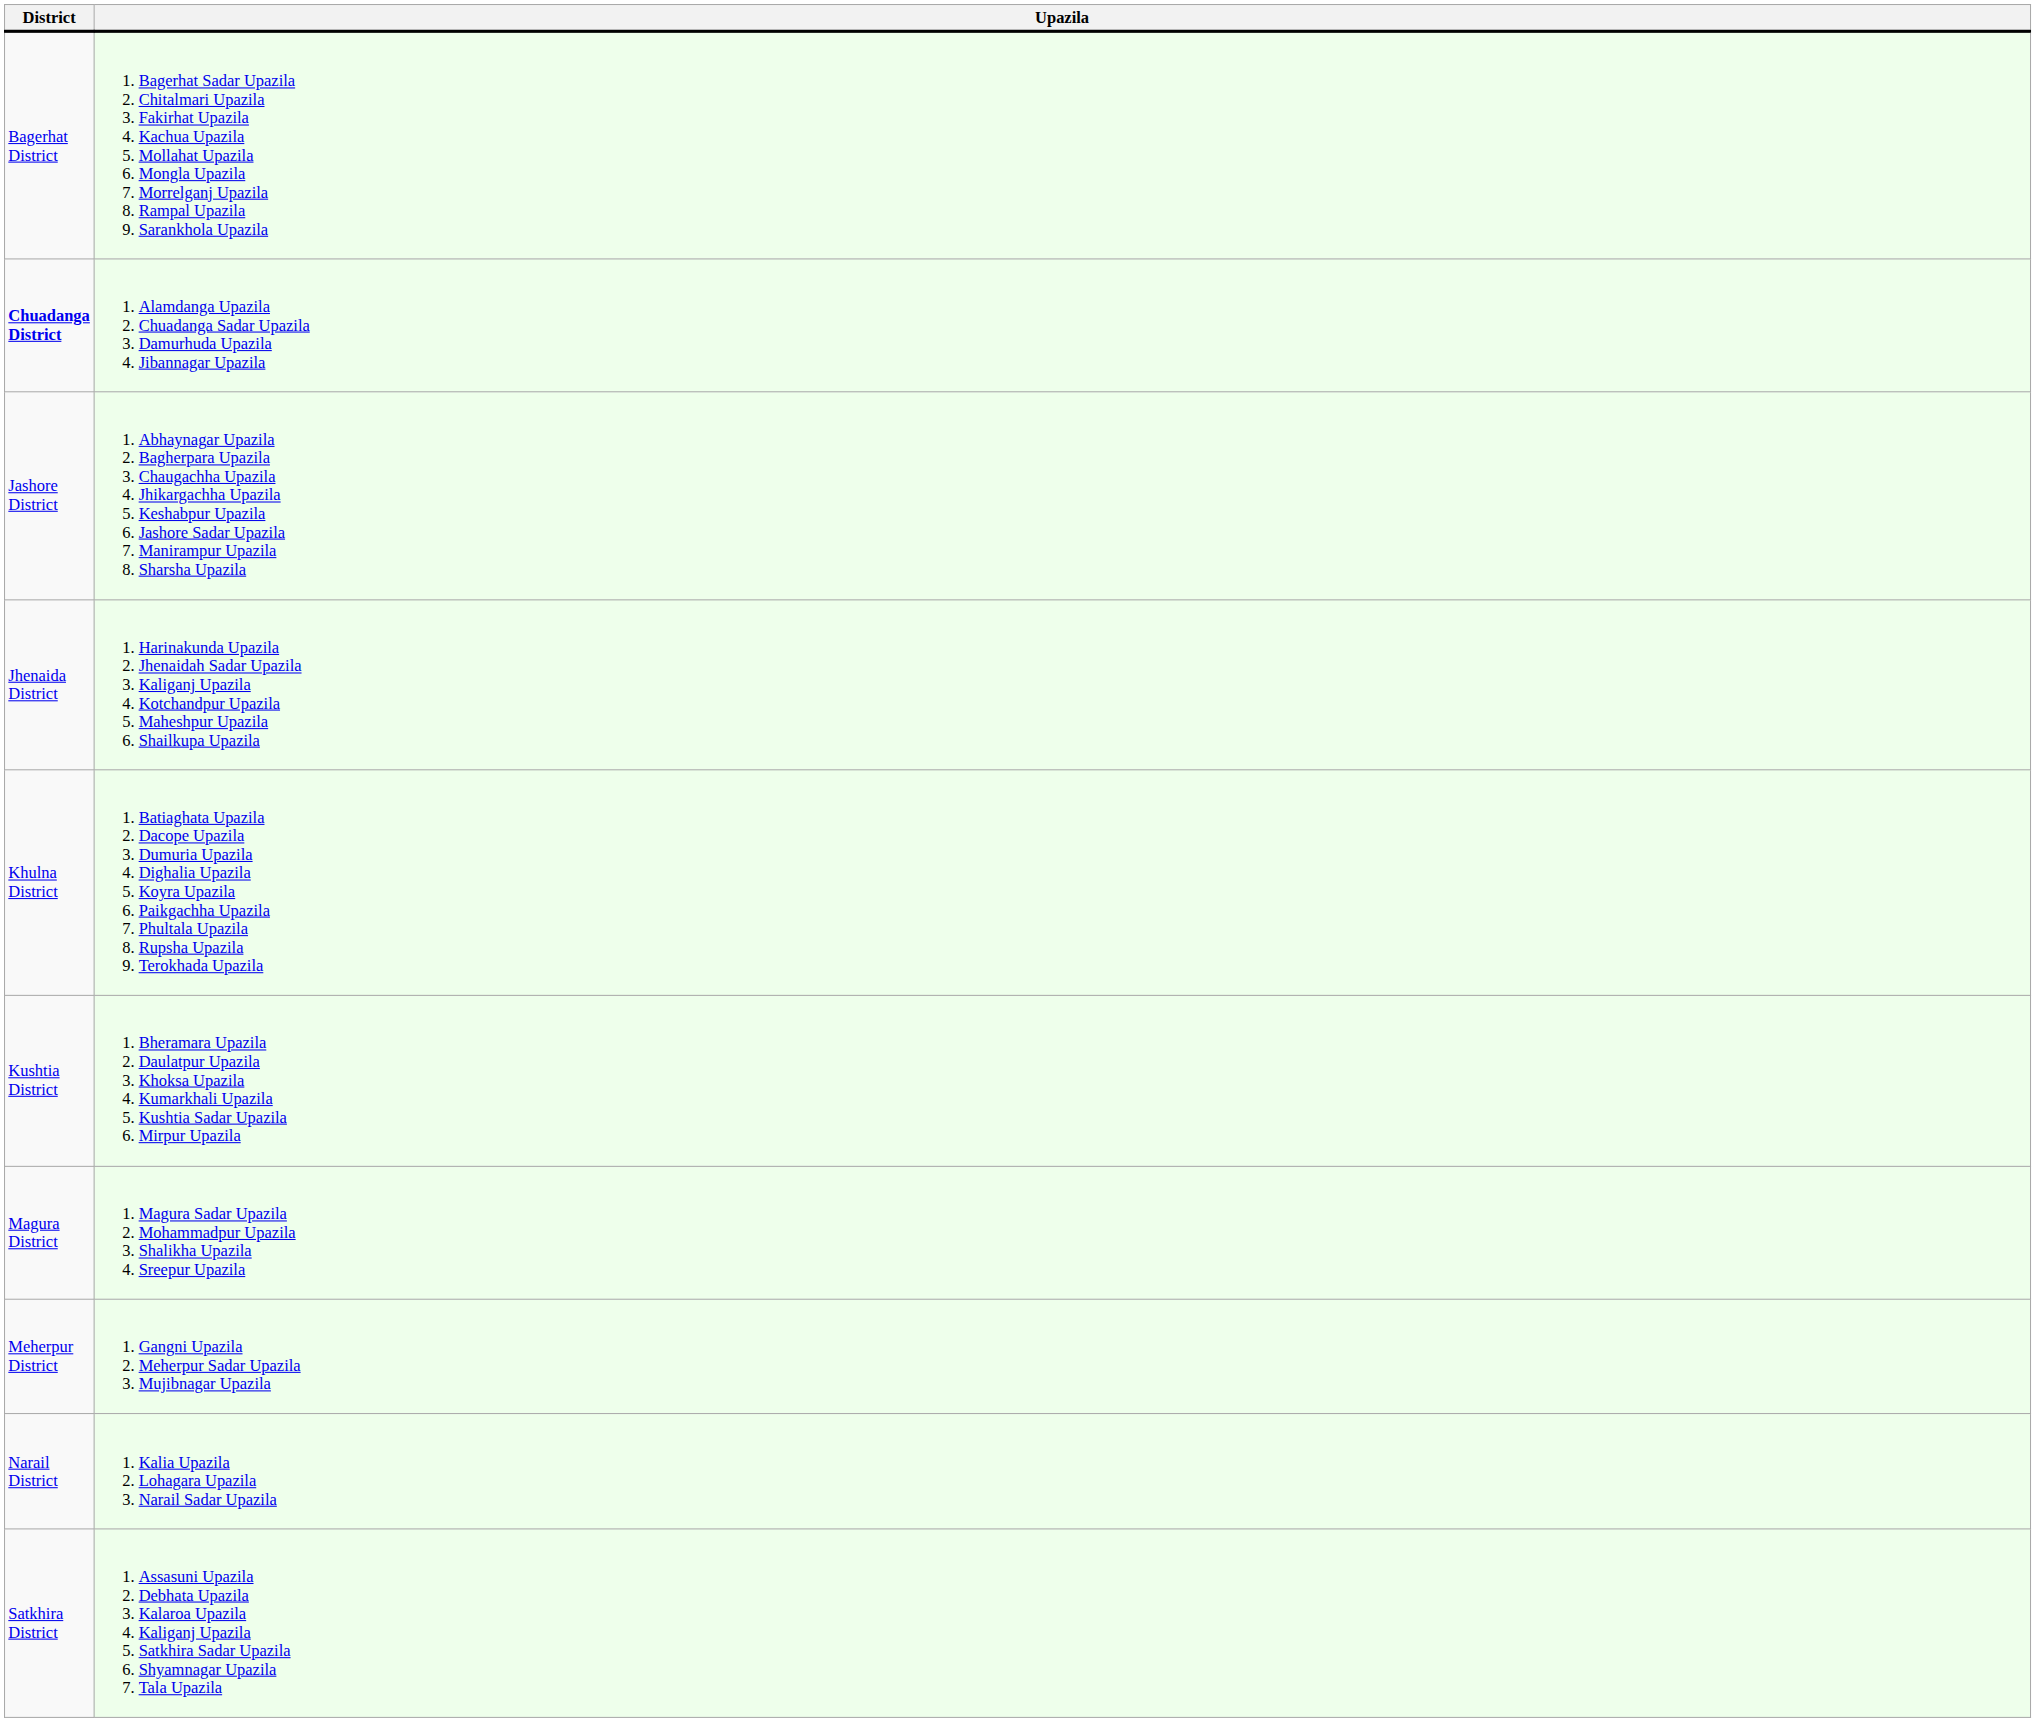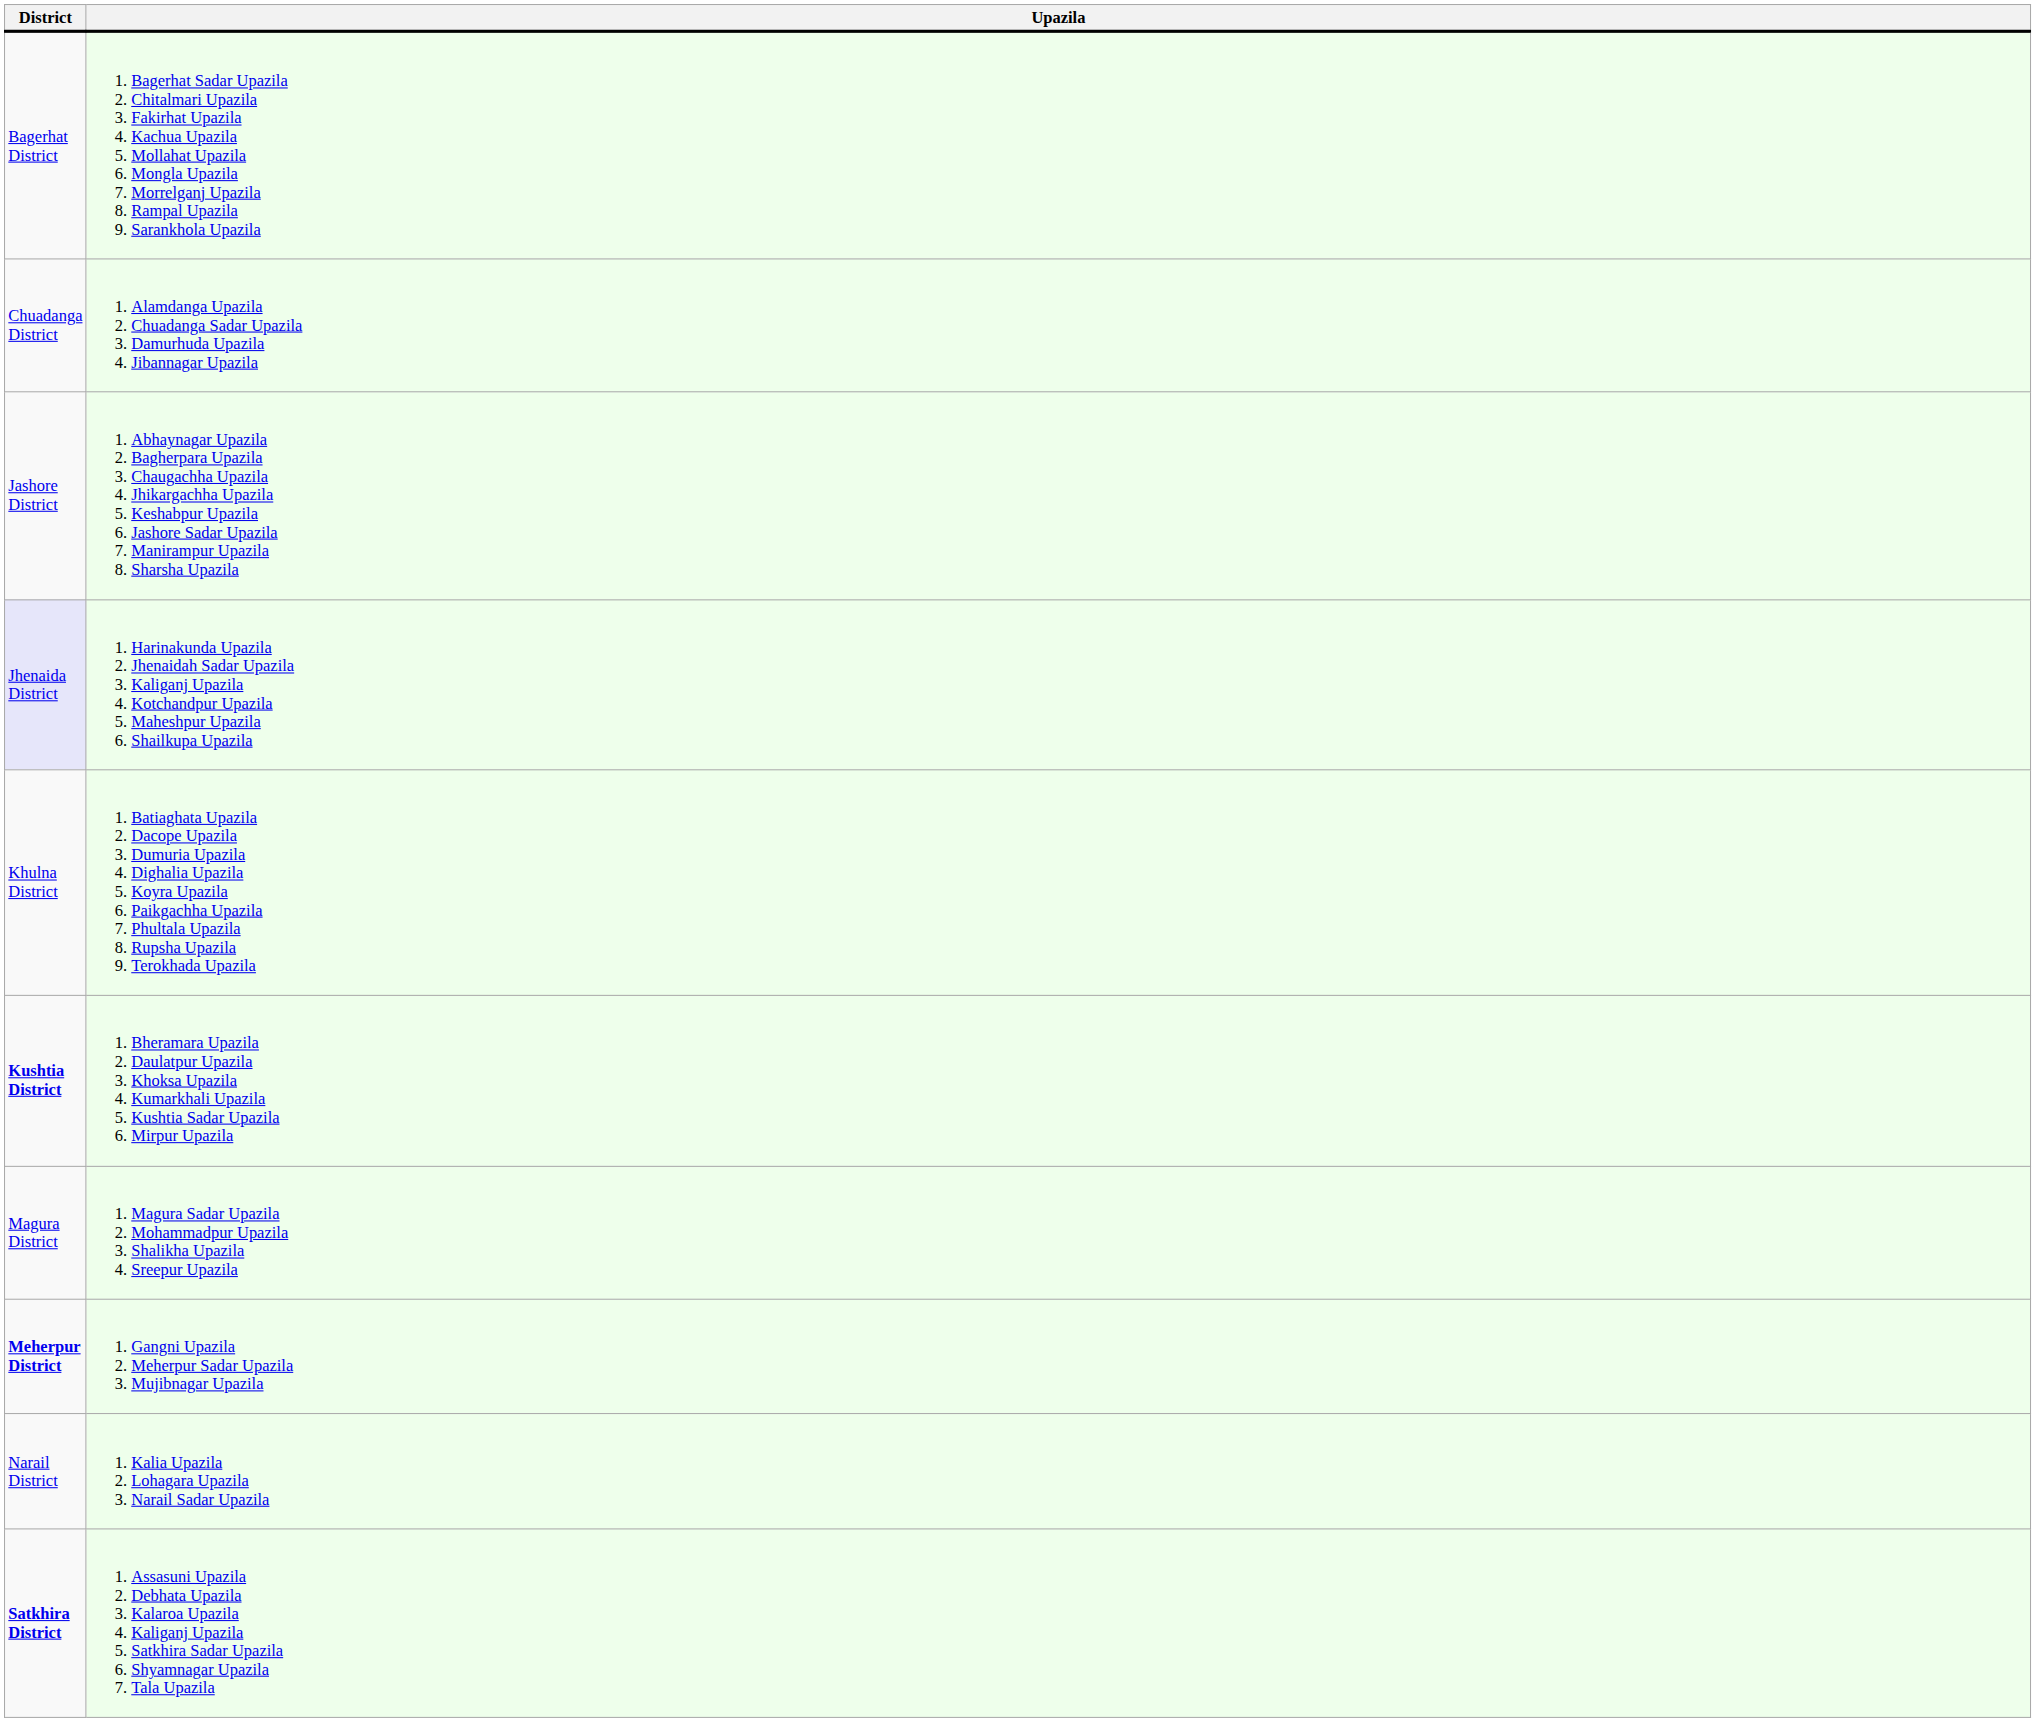(49, 325) bold -> (45, 325) normal
(37, 684) no background -> (37, 684) lavender background
(34, 1080) normal -> (36, 1080) bold
(41, 1356) normal -> (44, 1356) bold
(36, 1623) normal -> (39, 1623) bold
